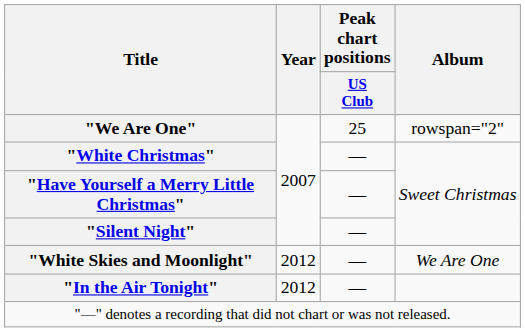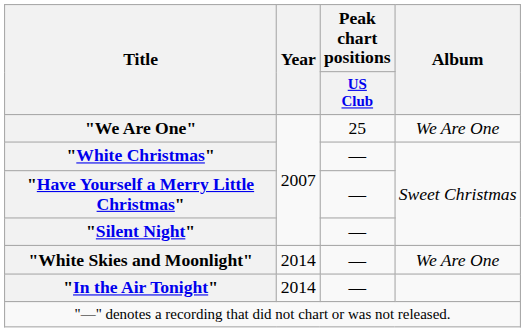(458, 128) rowspan="2" -> (458, 128) We Are One
(298, 259) 2012 -> (298, 259) 2014
(298, 287) 2012 -> (298, 287) 2014
